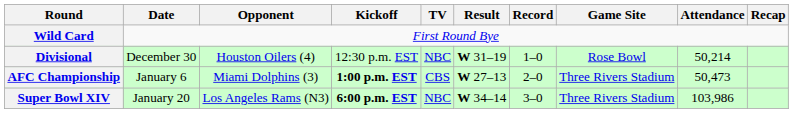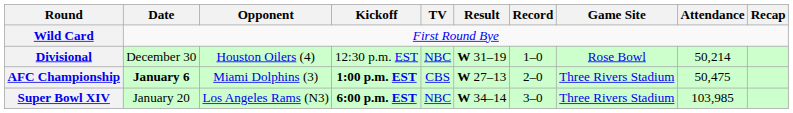(161, 77) normal -> (161, 77) bold
(713, 77) 50,473 -> (713, 77) 50,475
(713, 98) 103,986 -> (713, 98) 103,985
